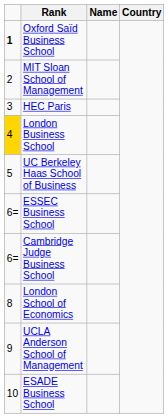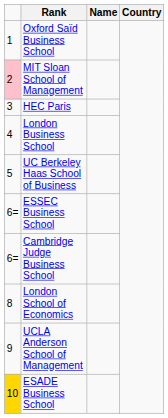(10, 40) bold -> (10, 40) normal
(10, 79) no background -> (10, 79) pink background
(10, 135) gold background -> (10, 135) no background
(12, 393) no background -> (12, 393) gold background
